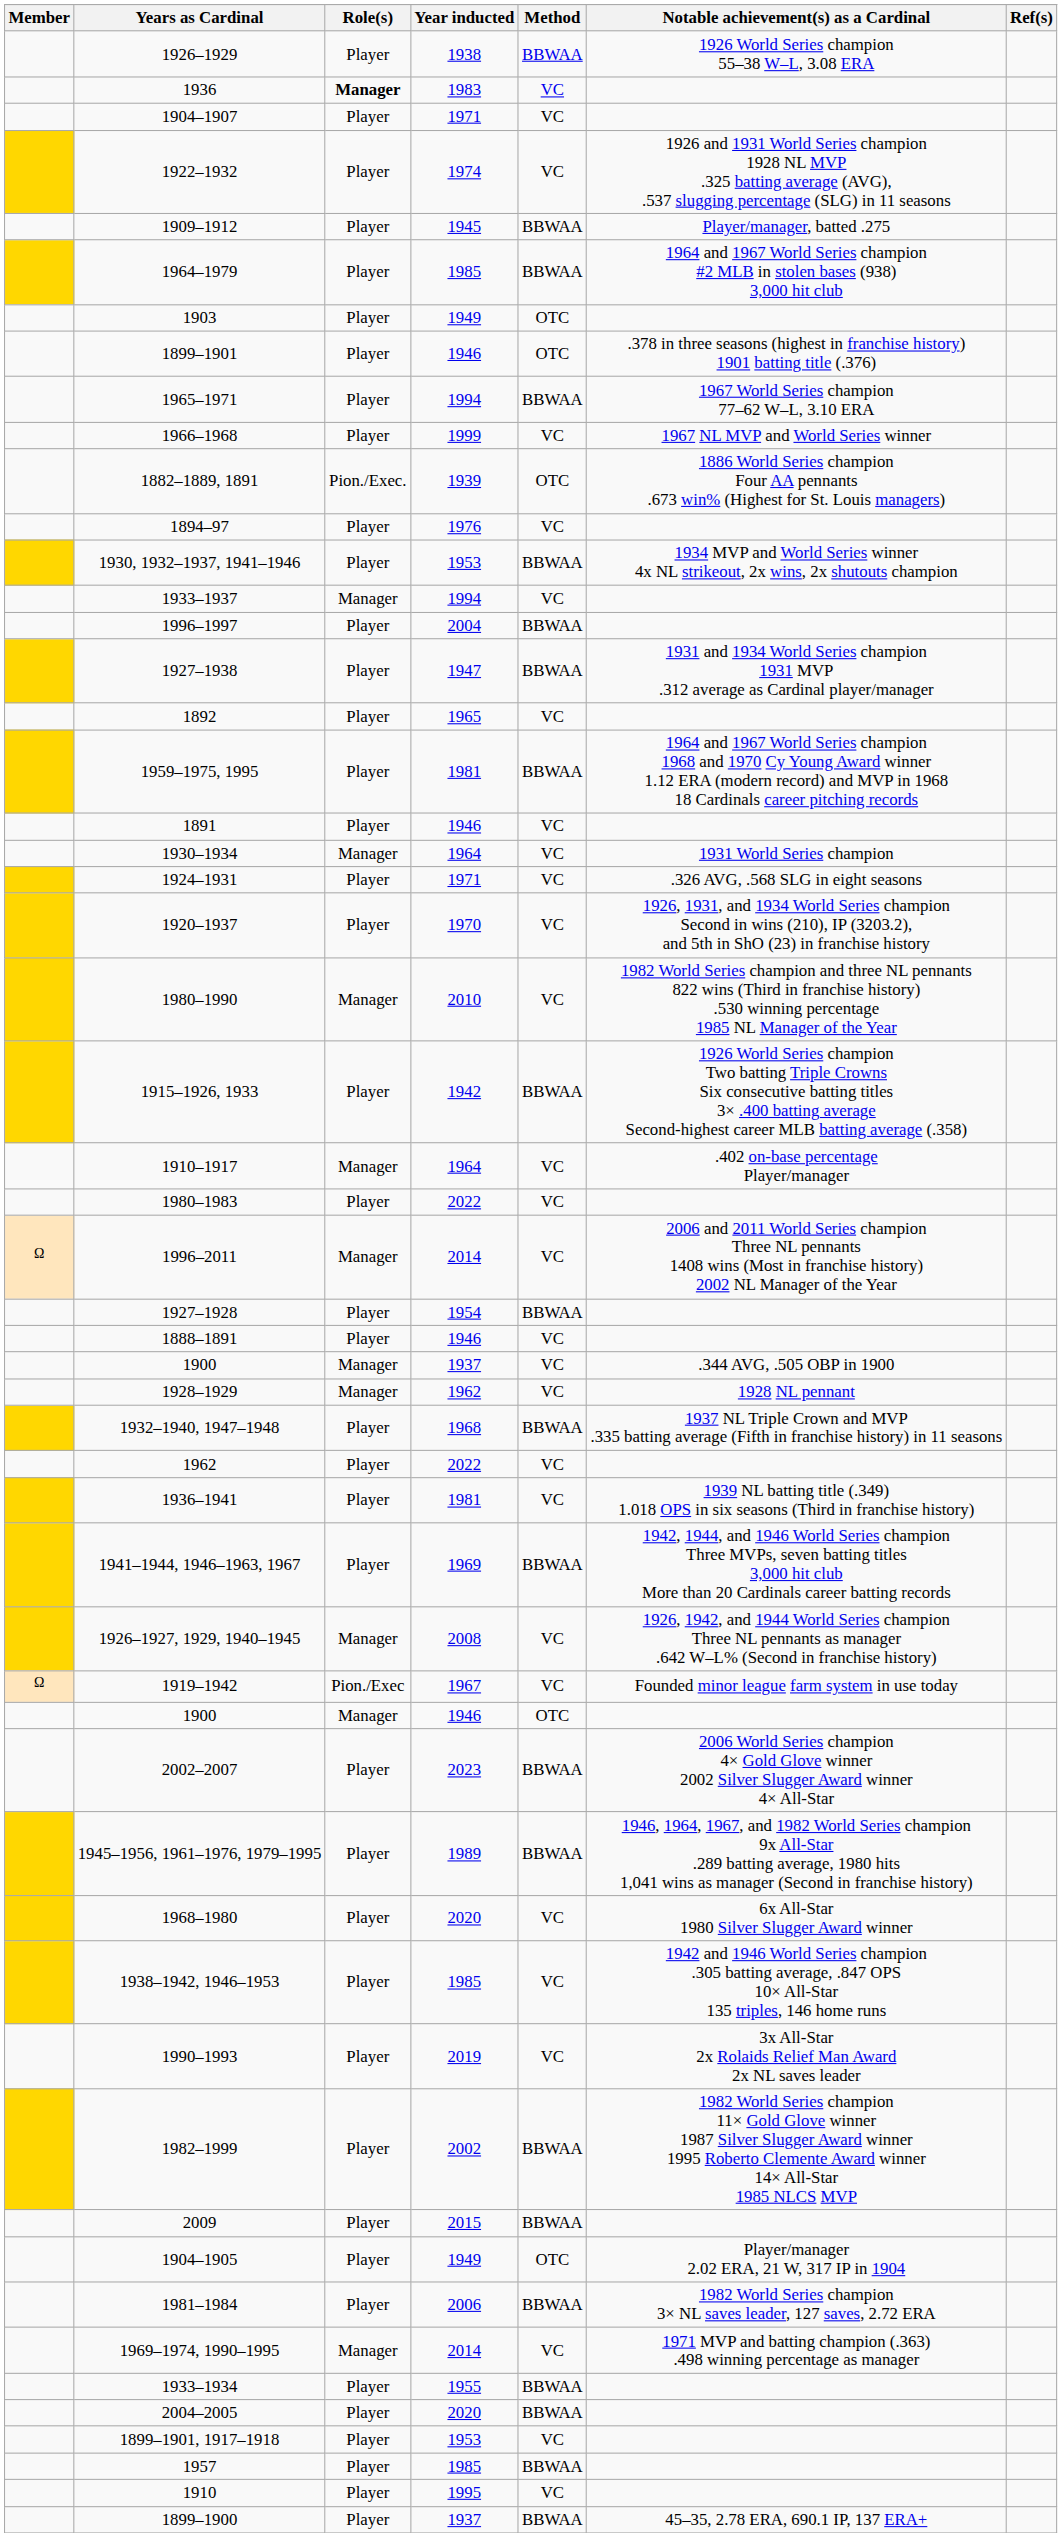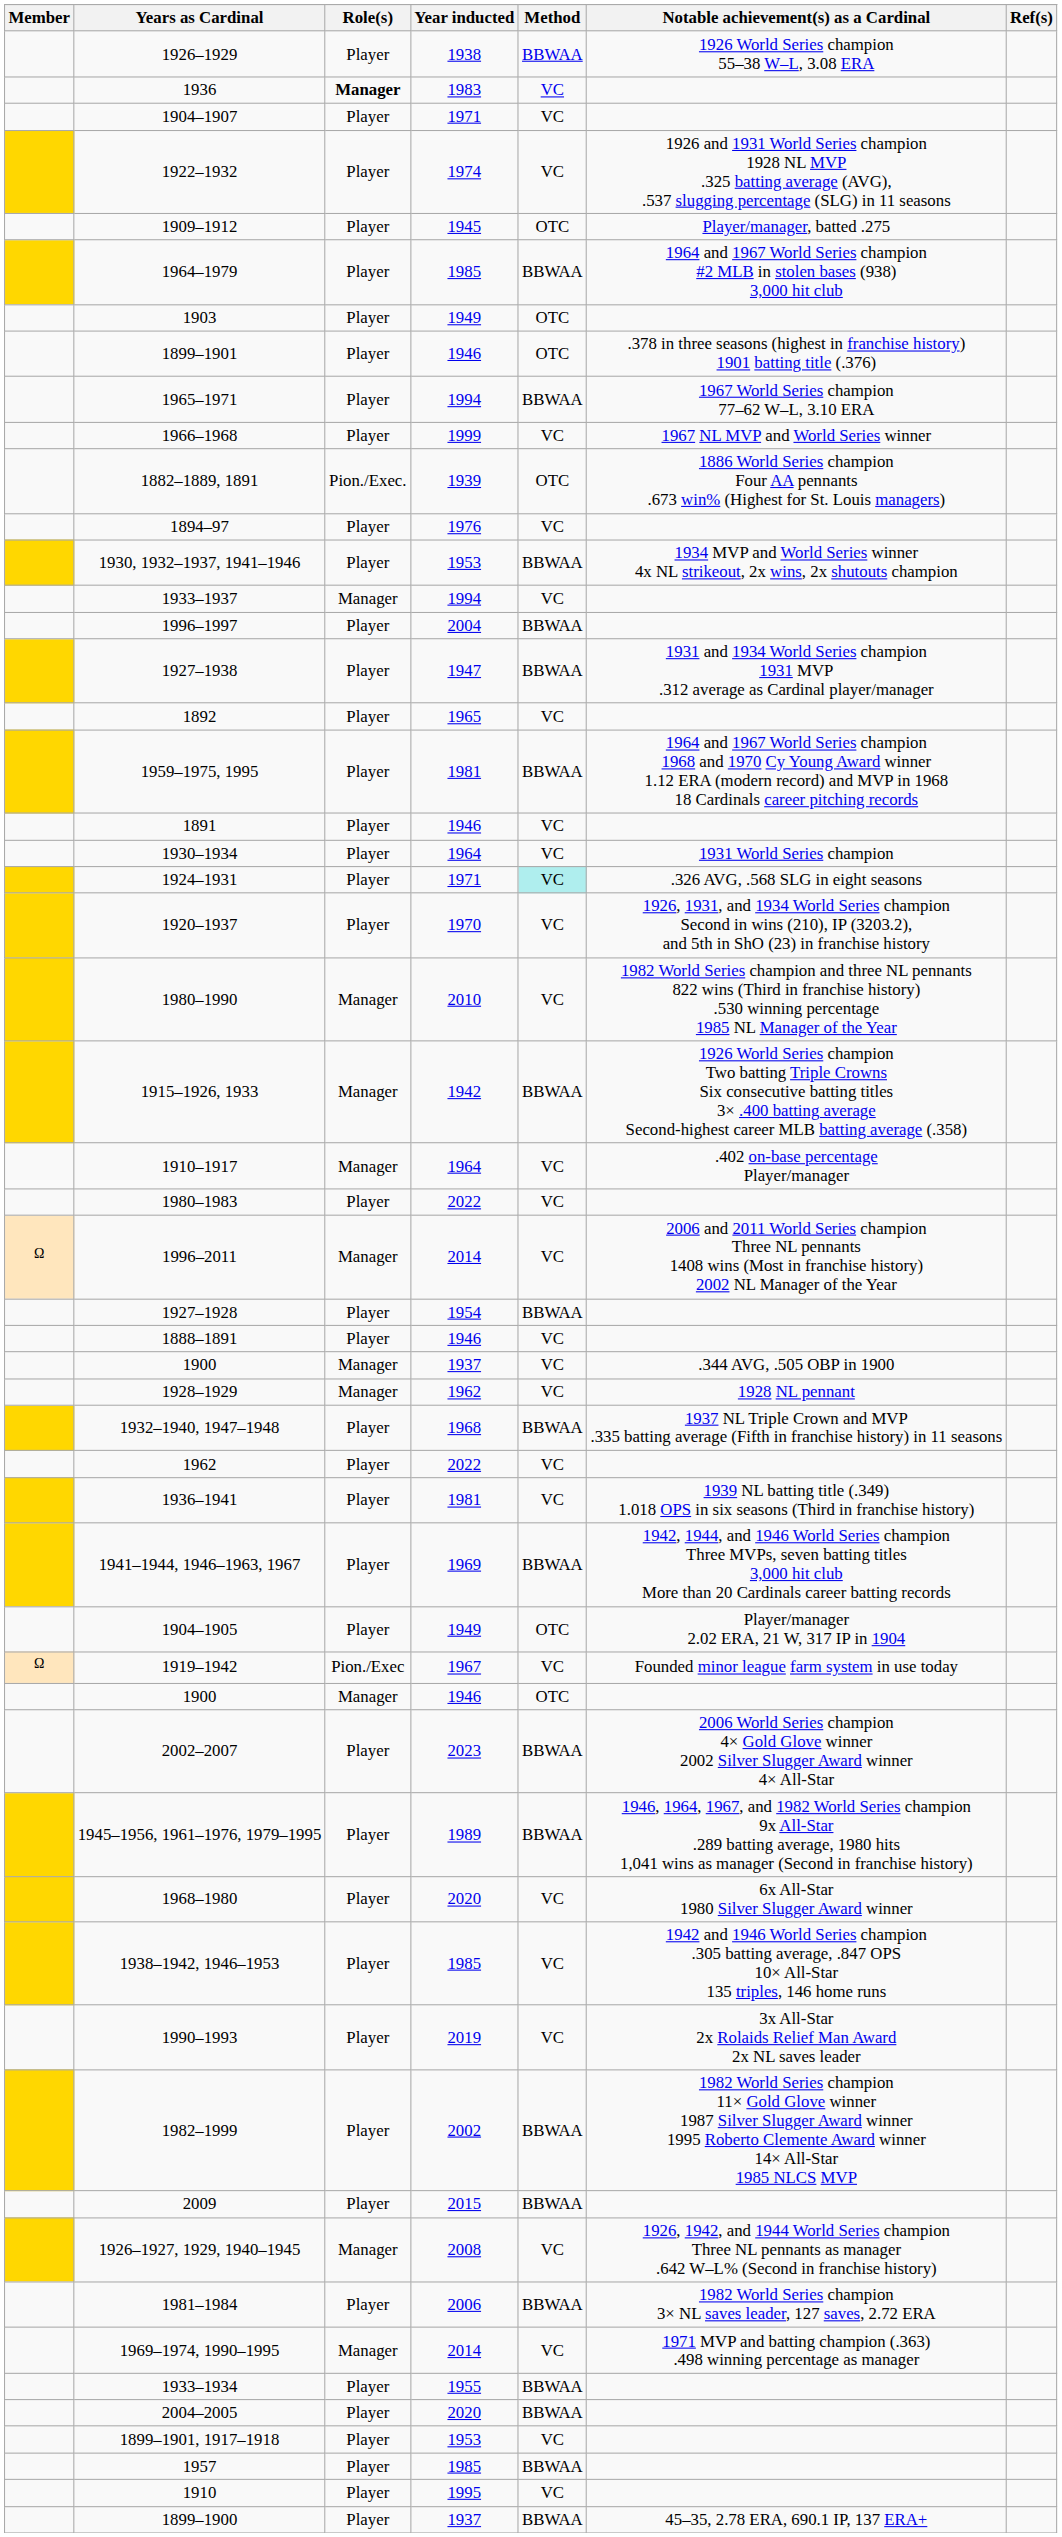(552, 226) BBWAA -> (552, 226) OTC
(368, 853) Manager -> (368, 853) Player
(552, 879) no background -> (552, 879) paleturquoise background
(368, 1091) Player -> (368, 1091) Manager
rows swapped: (200, 2259) <-> (200, 1638)
